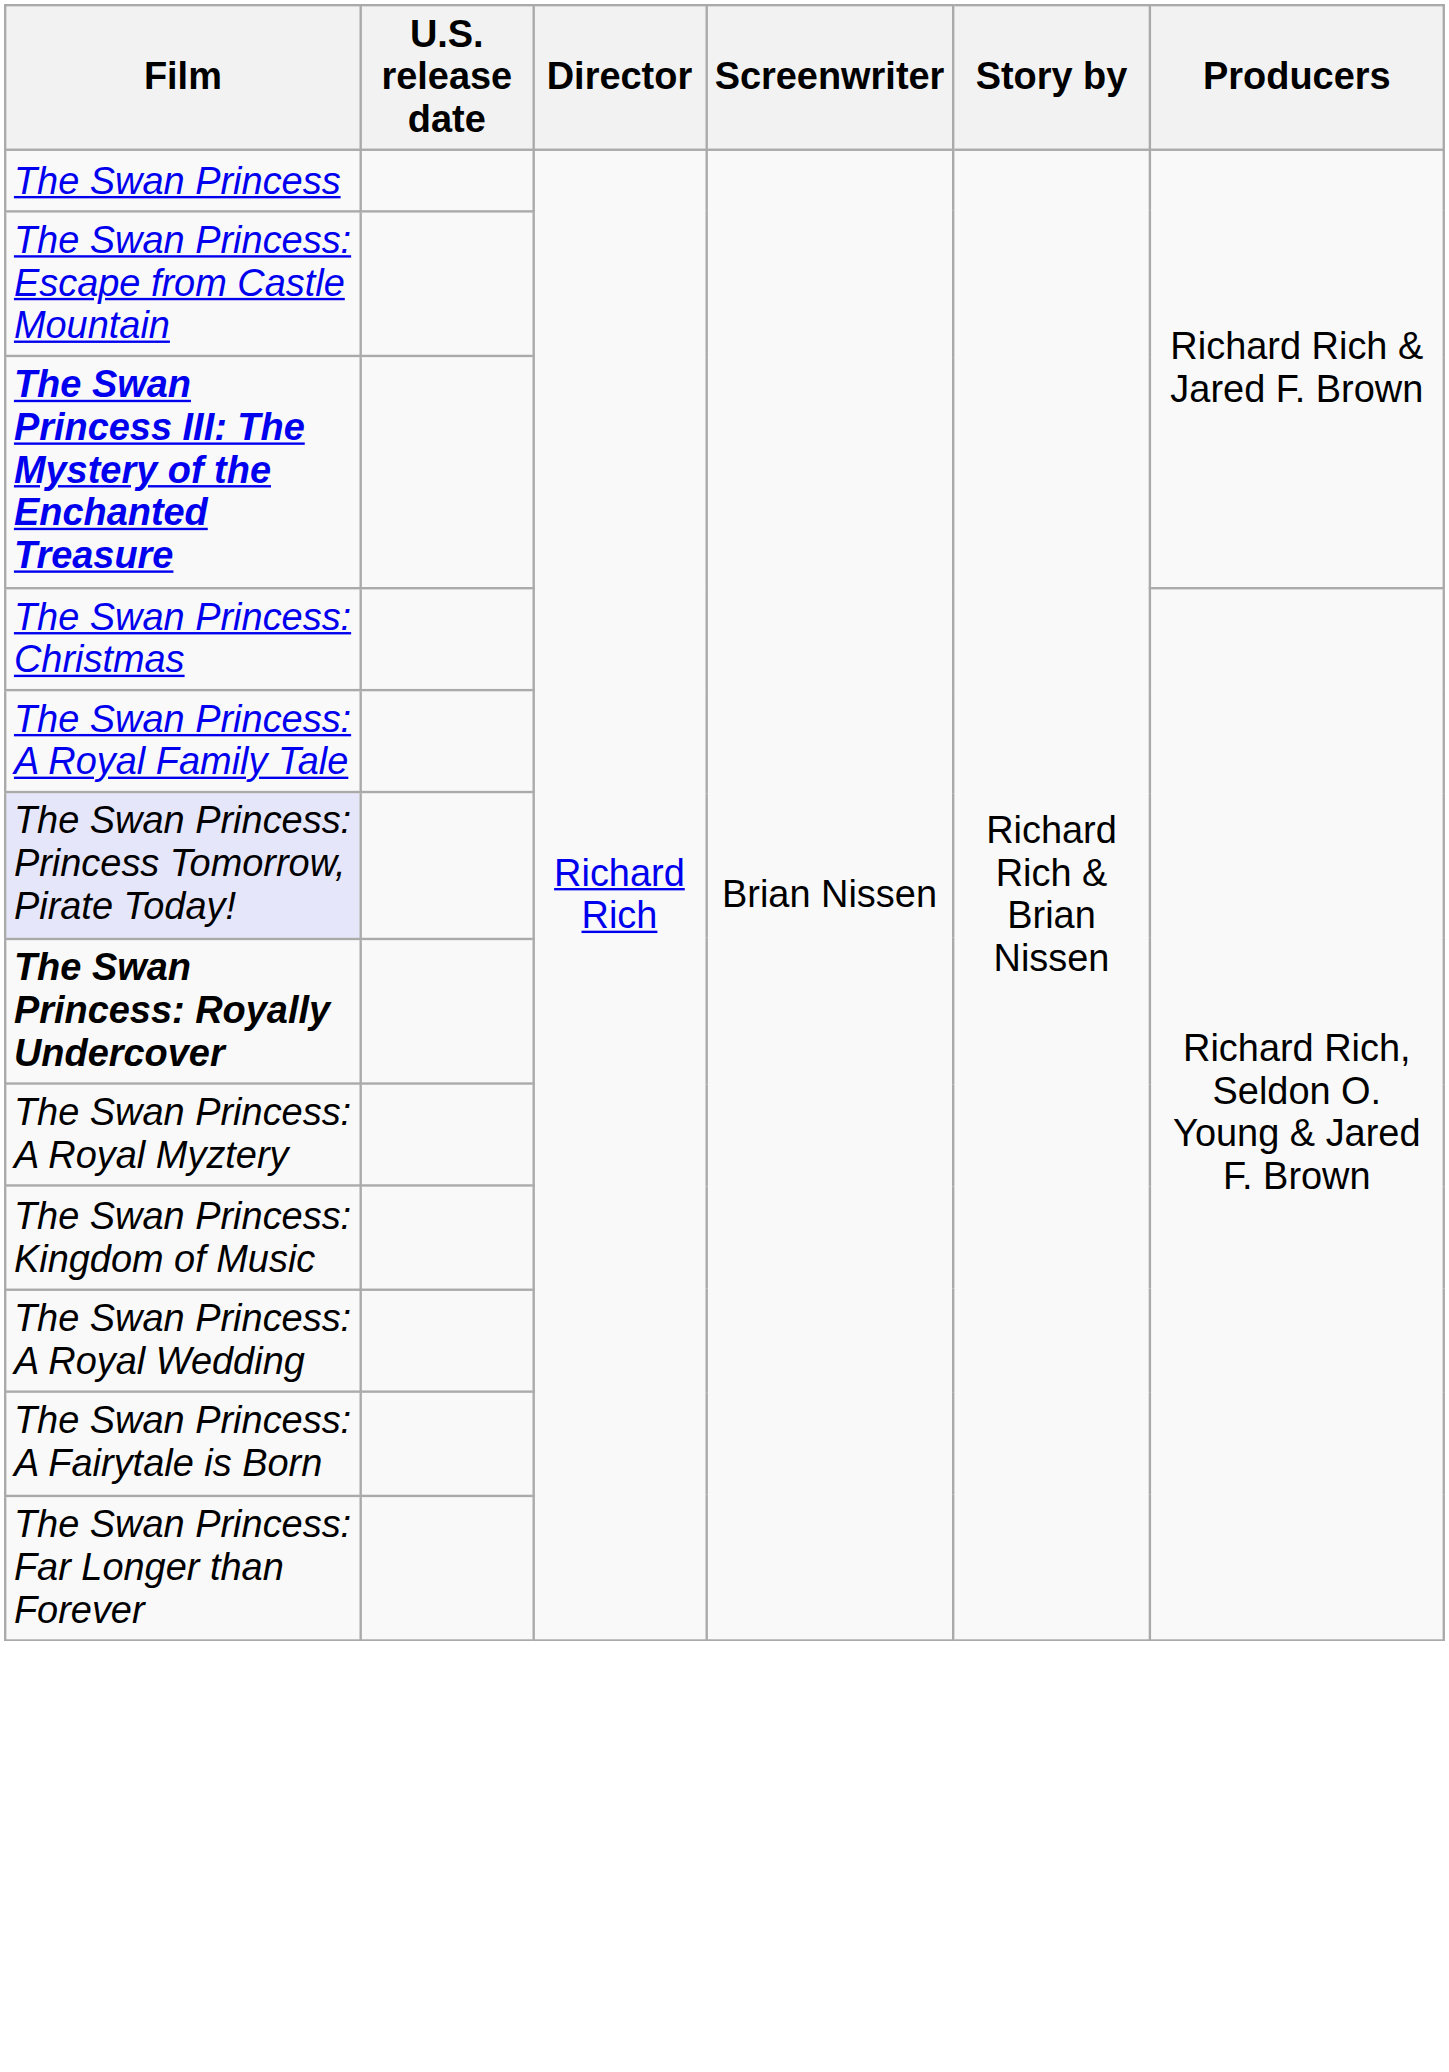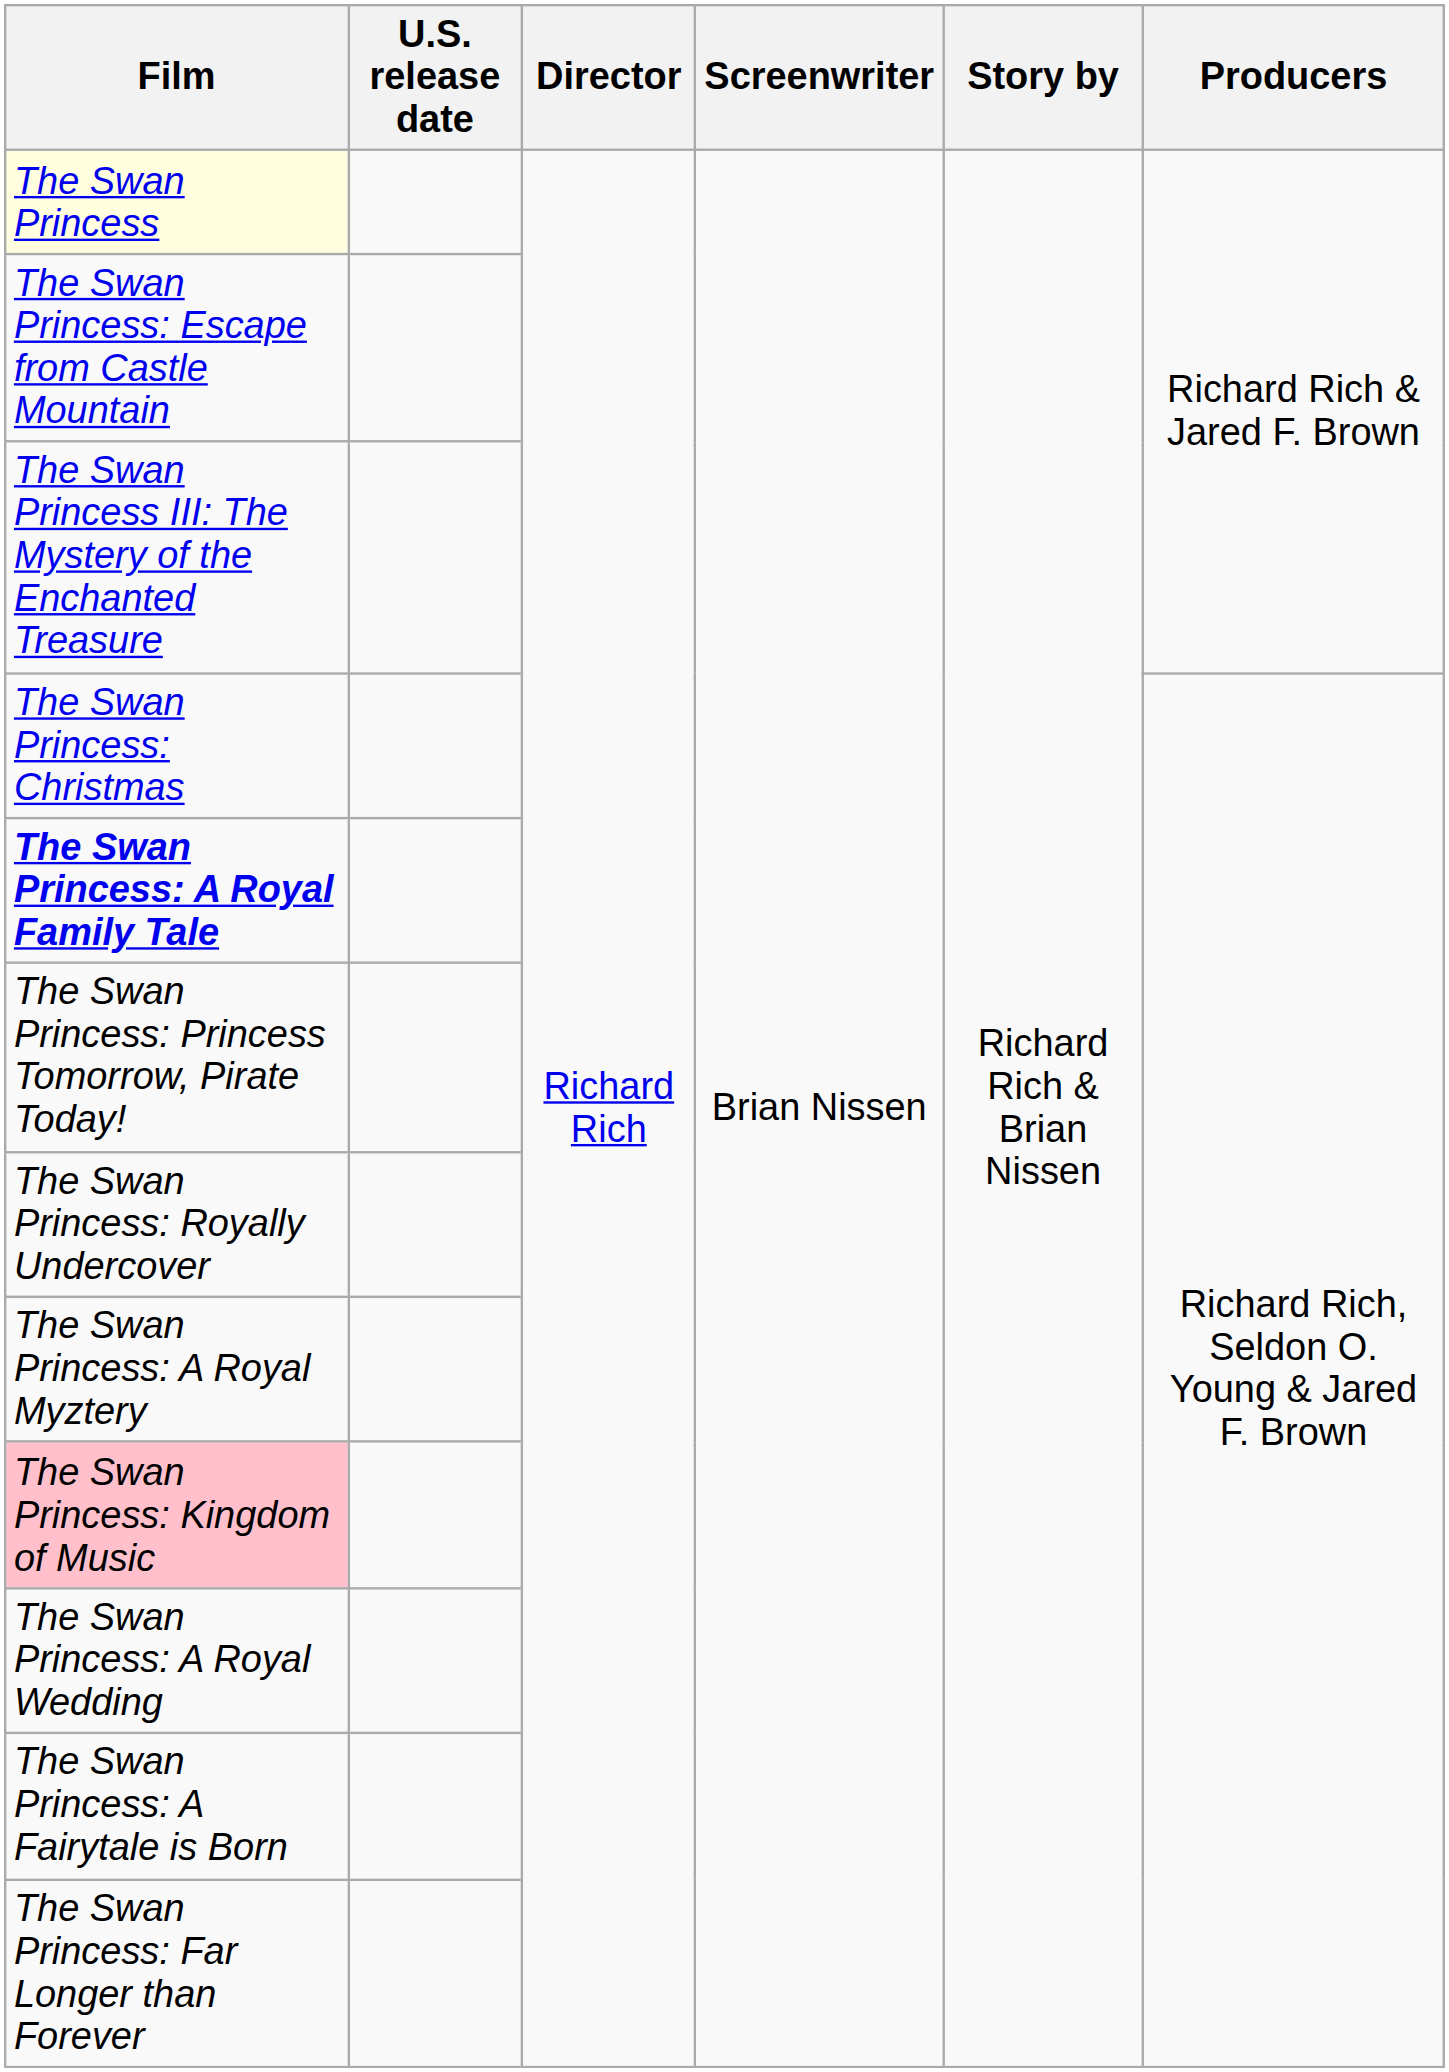(177, 180) no background -> (99, 201) lightyellow background
(159, 470) bold -> (151, 556) normal
(183, 740) normal -> (174, 889) bold
(183, 864) lavender background -> (170, 1056) no background
(172, 1010) bold -> (159, 1223) normal
(183, 1237) no background -> (172, 1514) pink background
